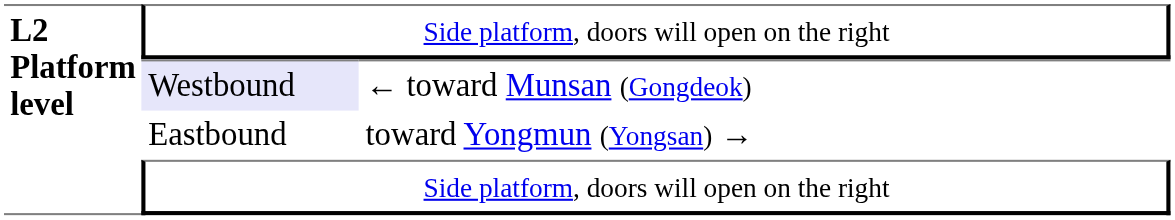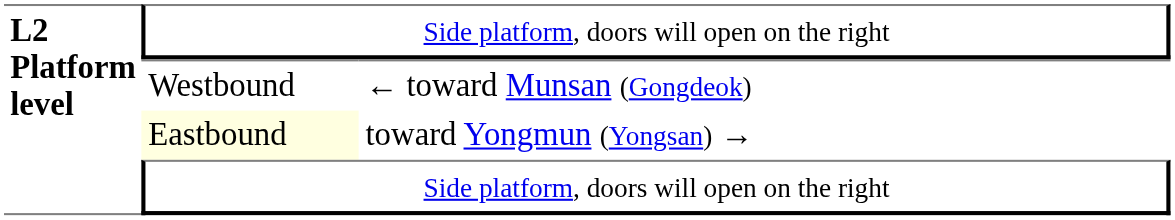(222, 85) lavender background -> (222, 85) no background
(217, 134) no background -> (217, 134) lightyellow background
